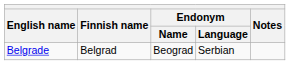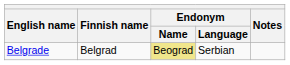(173, 51) no background -> (173, 51) khaki background
